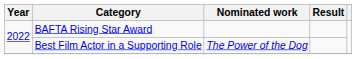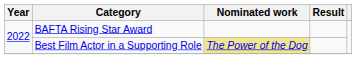(257, 45) no background -> (257, 45) khaki background
